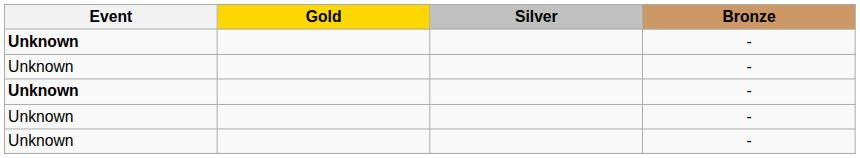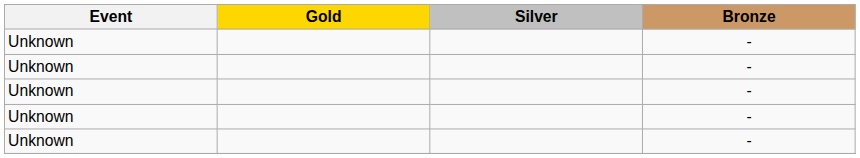(43, 41) bold -> (41, 41) normal
(43, 91) bold -> (41, 91) normal
